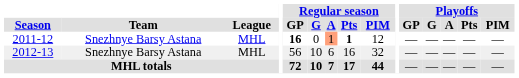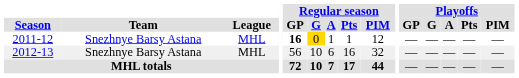(316, 38) no background -> (316, 38) gold background
(331, 38) lightsalmon background -> (331, 38) no background
(349, 38) bold -> (349, 38) normal
